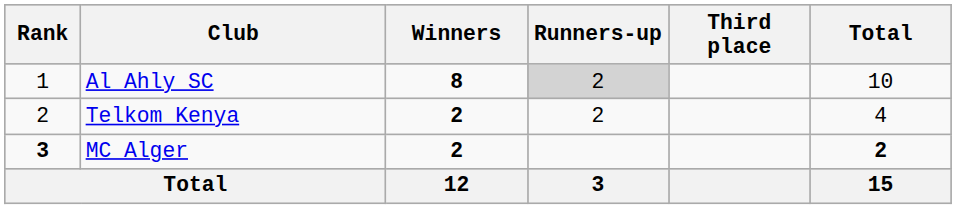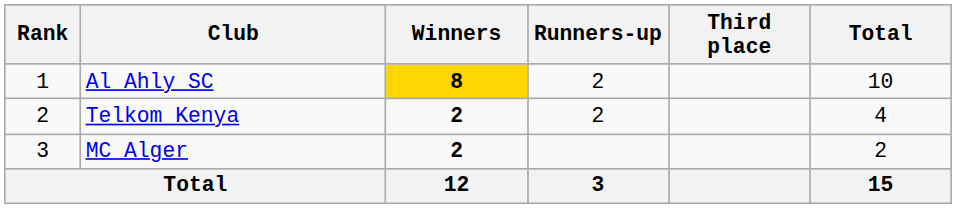(457, 82) no background -> (457, 82) gold background
(598, 82) lightgrey background -> (598, 82) no background
(43, 151) bold -> (43, 151) normal
(881, 151) bold -> (881, 151) normal
